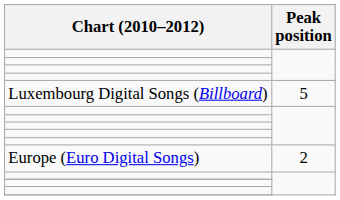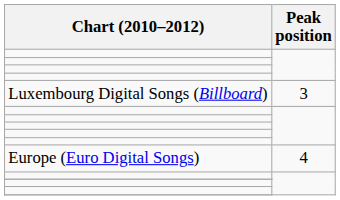(304, 93) 5 -> (304, 93) 3
(304, 158) 2 -> (304, 158) 4
